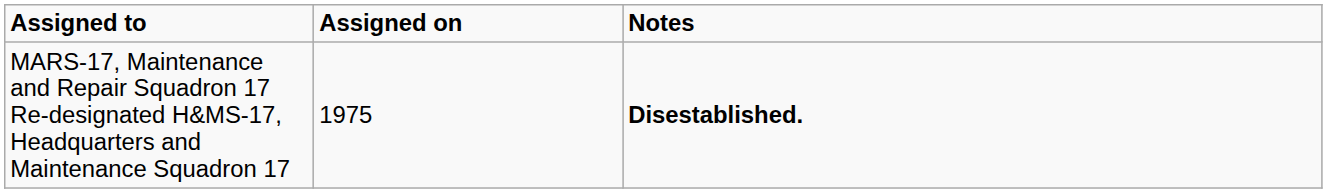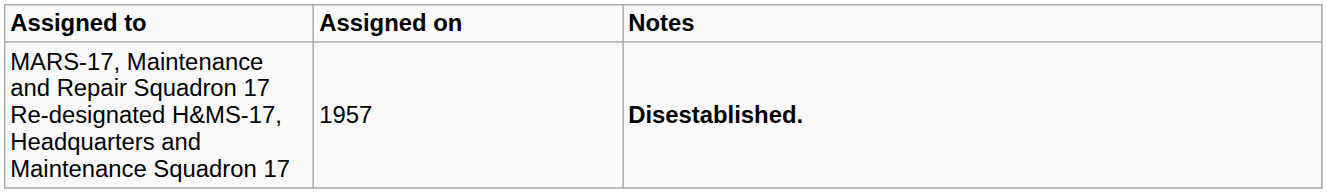(346, 114) 1975 -> (346, 114) 1957
